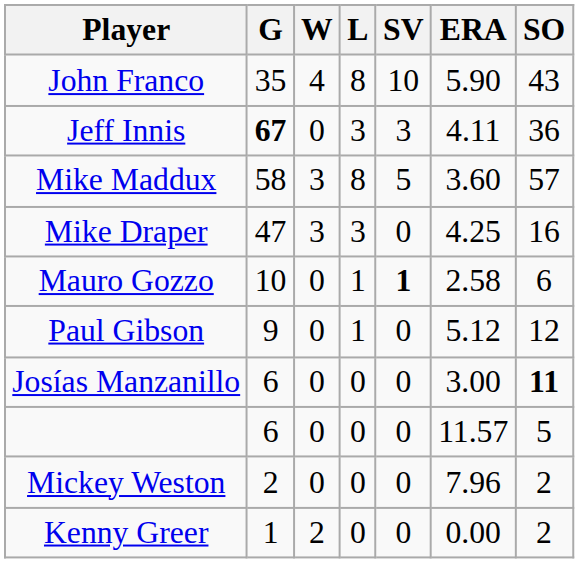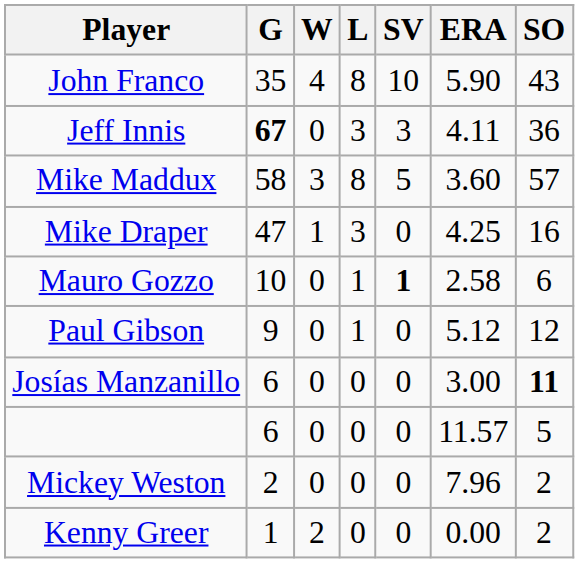(317, 230) 3 -> (317, 230) 1
